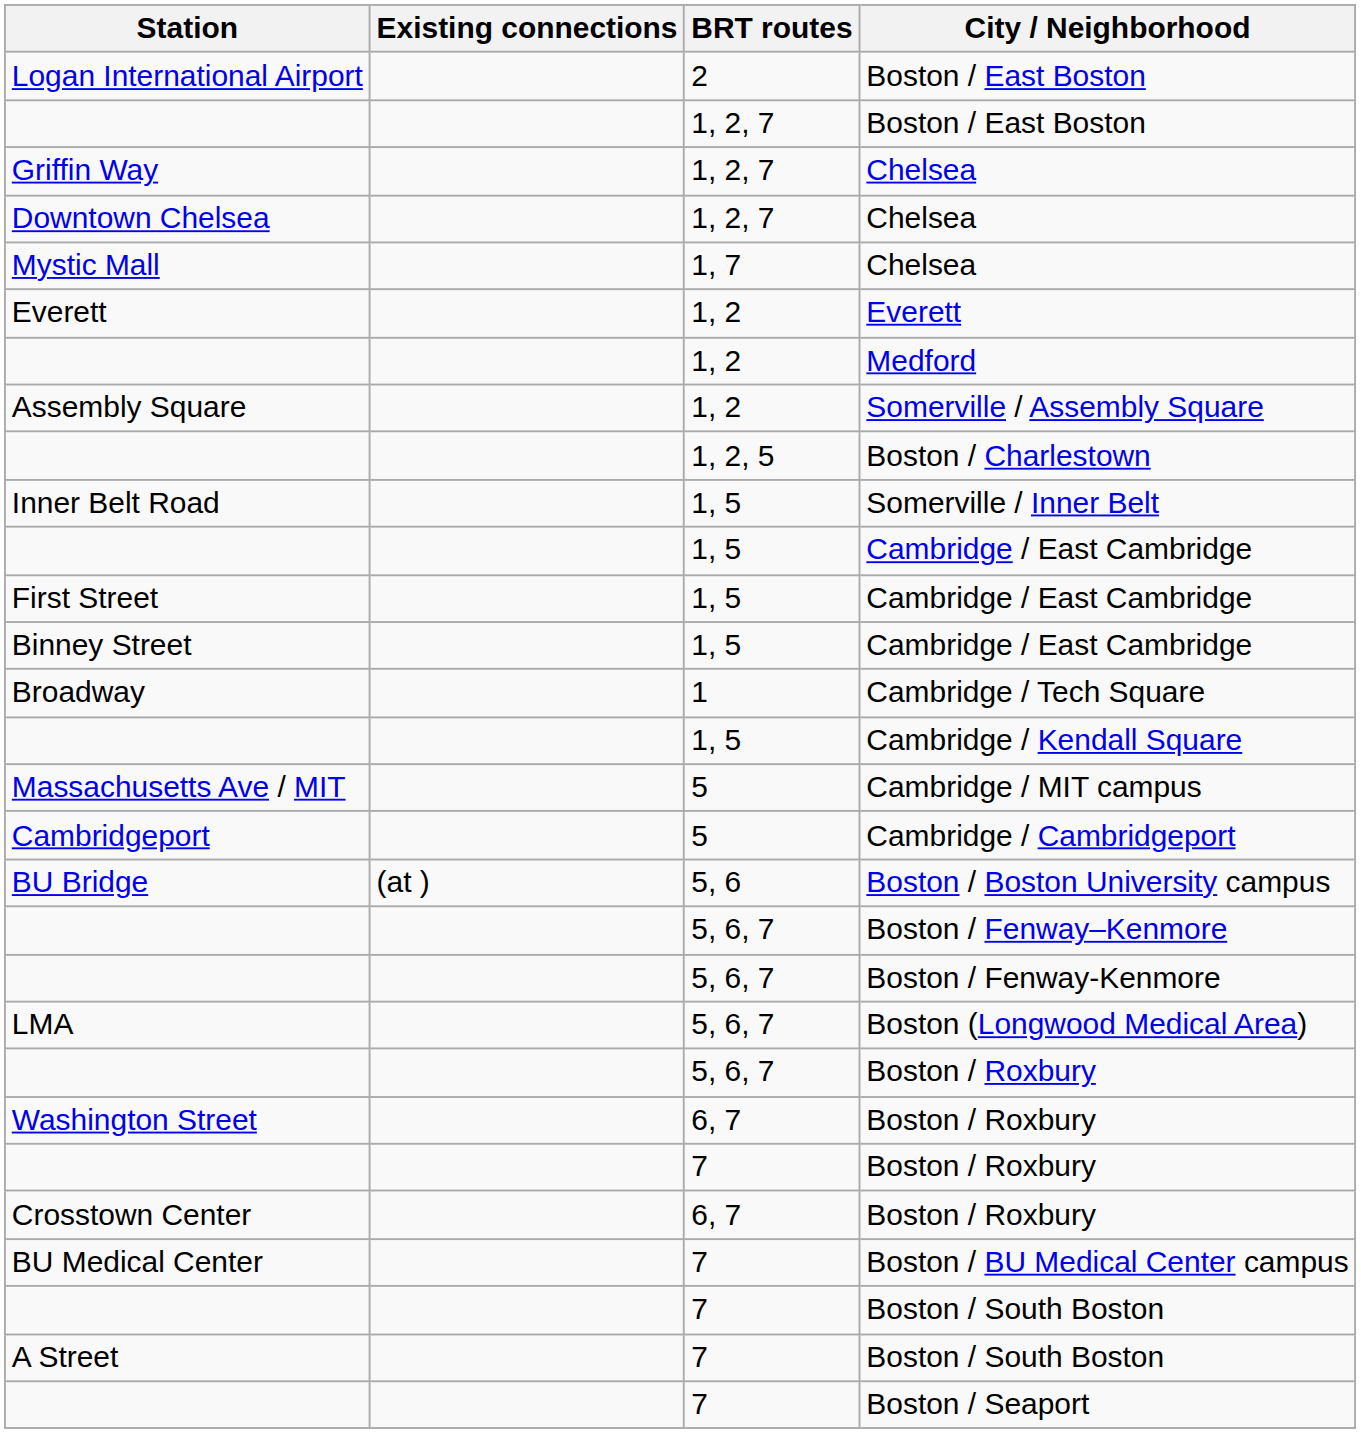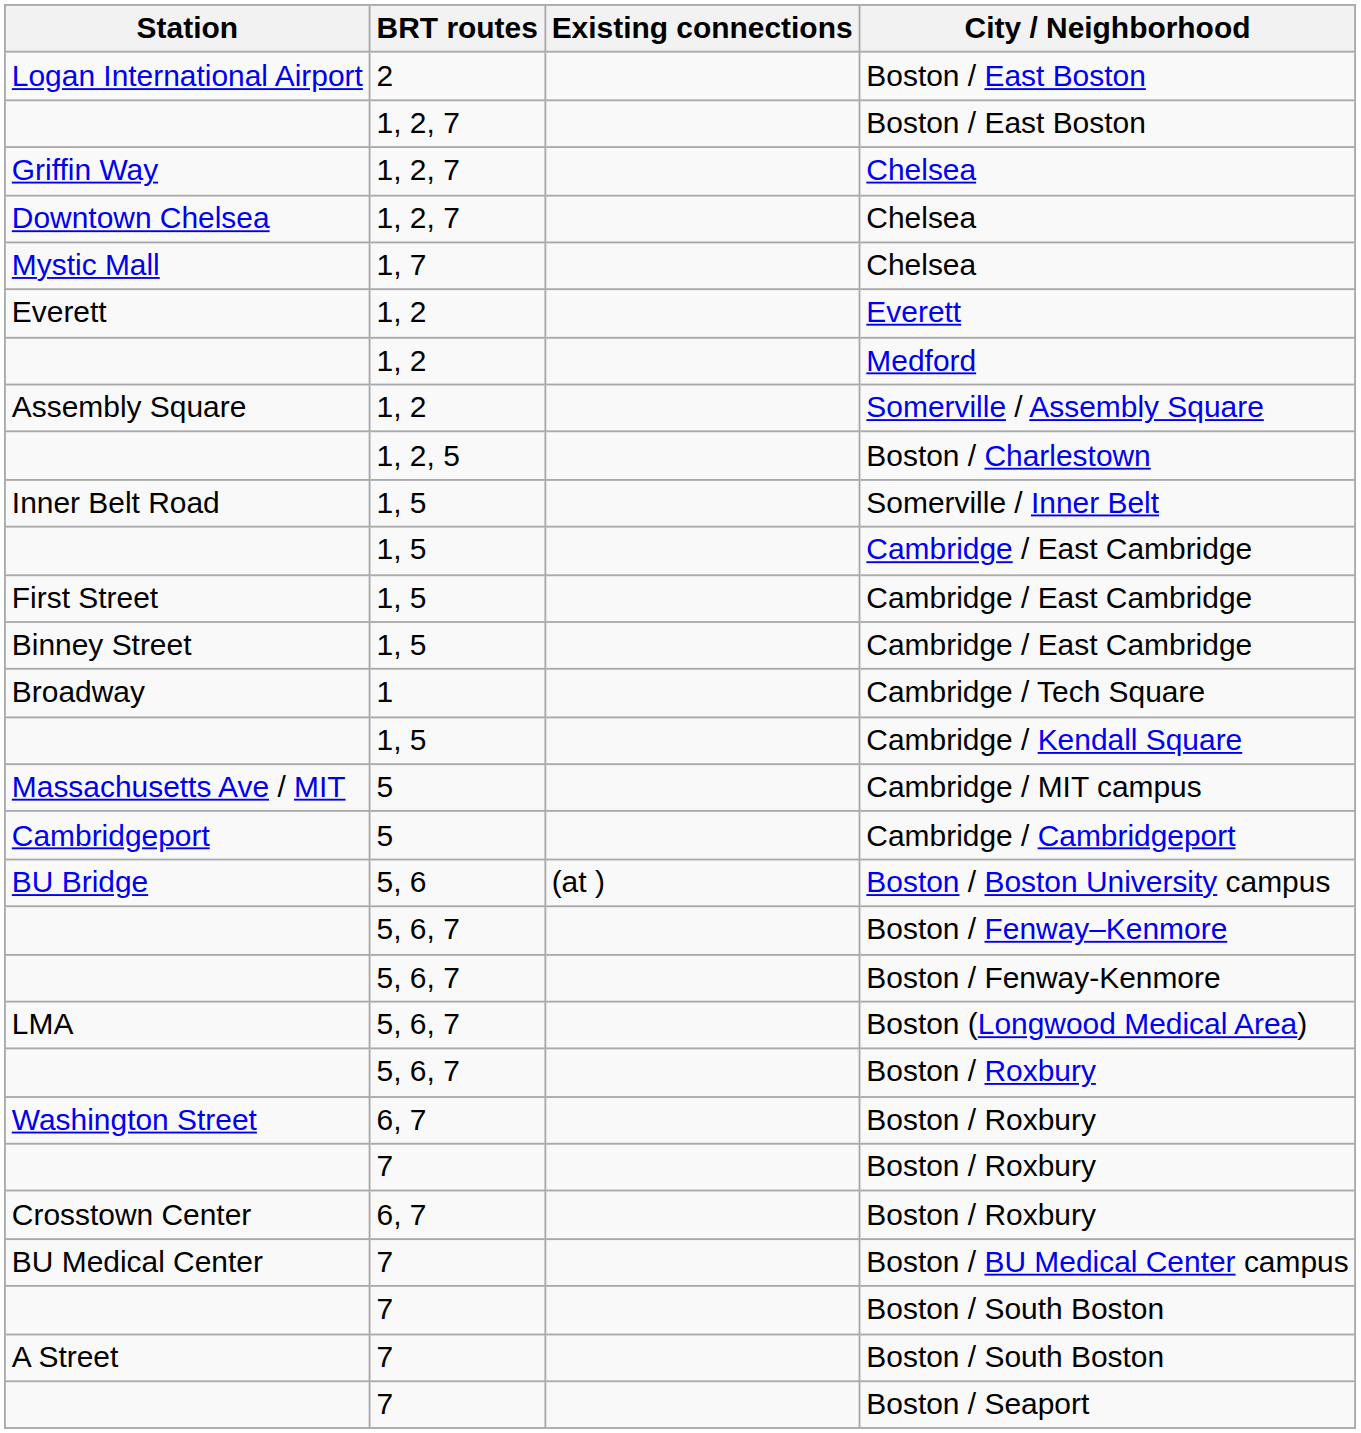columns swapped: (772, 28) <-> (527, 28)
